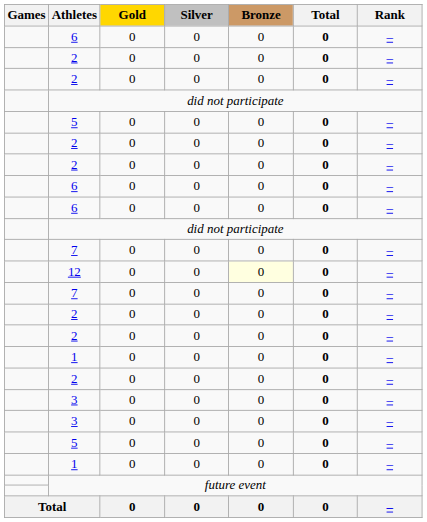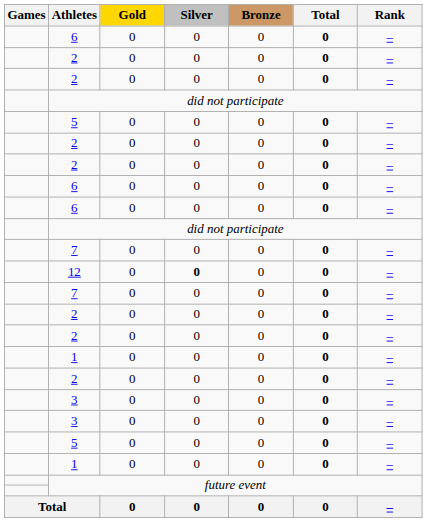(197, 272) normal -> (197, 272) bold
(261, 272) lightyellow background -> (261, 272) no background
